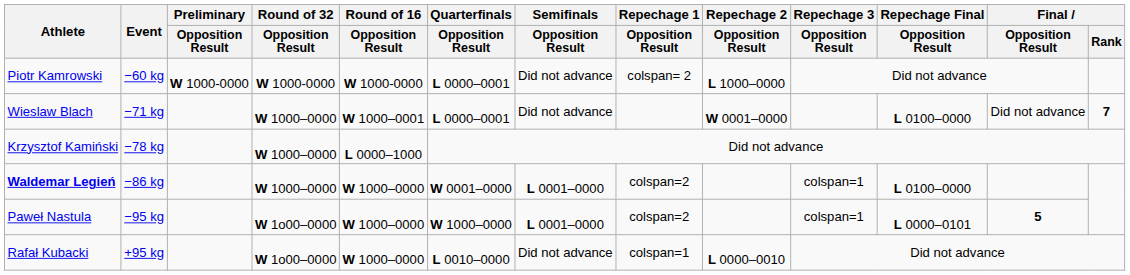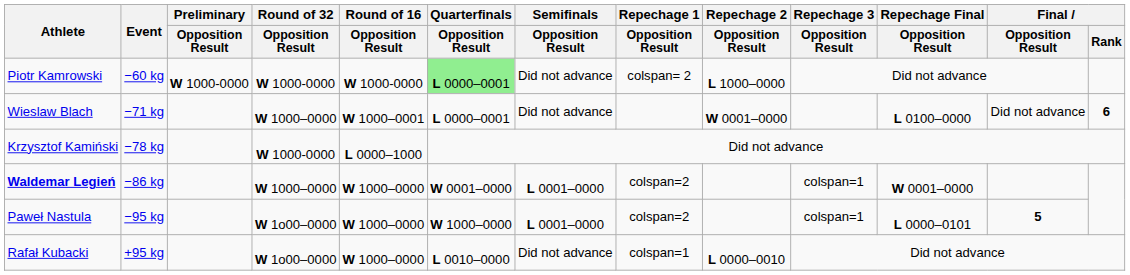(471, 84) no background -> (471, 84) lightgreen background
(1106, 112) 7 -> (1106, 112) 6
(296, 154) W 1000–0000 -> (296, 154) W 1000-0000
(932, 189) L 0100–0000 -> (932, 189) W 0001–0000
